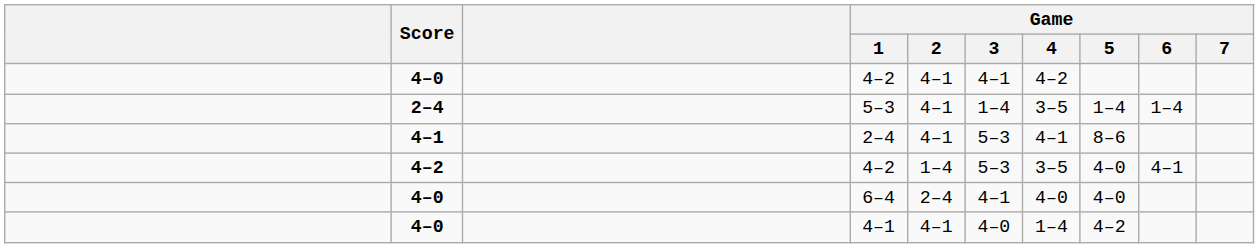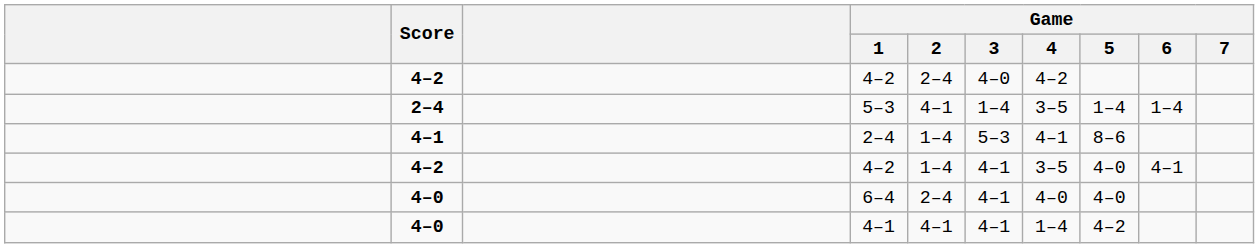(427, 79) 4–0 -> (427, 79) 4–2
(936, 79) 4–1 -> (936, 79) 2–4
(994, 79) 4–1 -> (994, 79) 4–0
(936, 138) 4–1 -> (936, 138) 1–4
(994, 168) 5–3 -> (994, 168) 4–1
(994, 227) 4–0 -> (994, 227) 4–1
